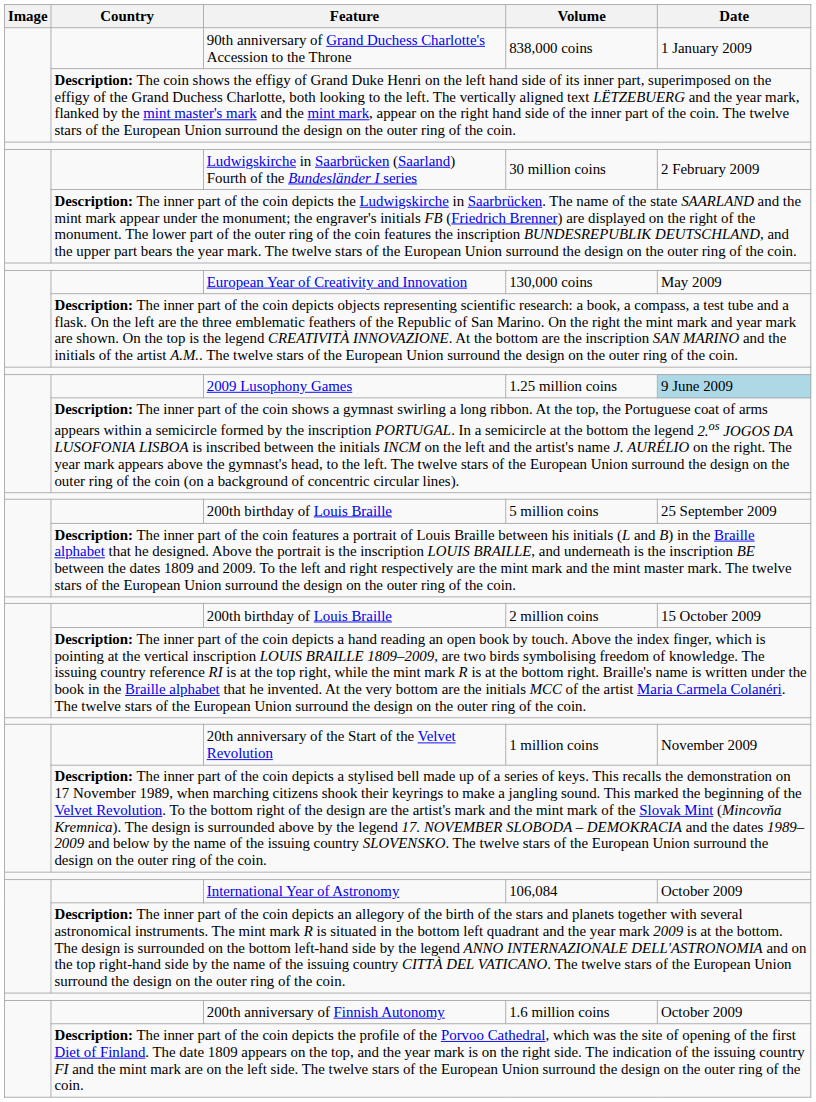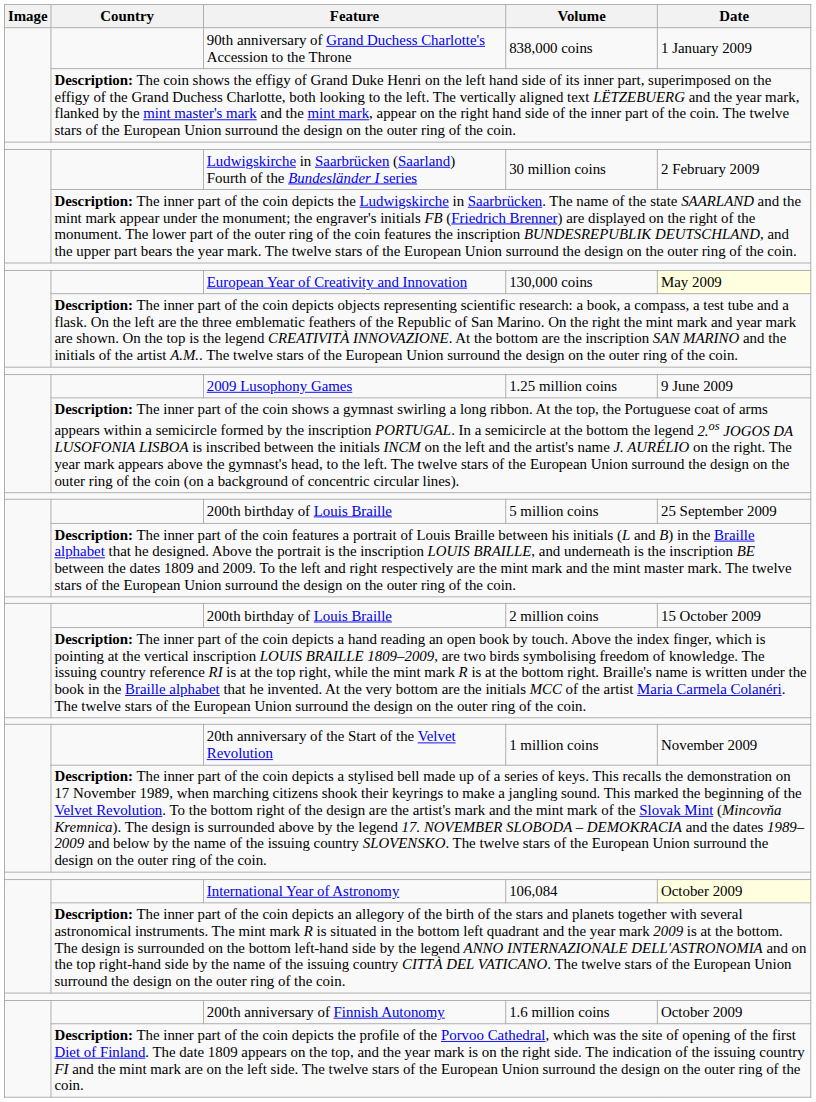(691, 281) no background -> (691, 281) lightyellow background
(697, 386) lightblue background -> (697, 386) no background
(702, 891) no background -> (702, 891) lightyellow background
